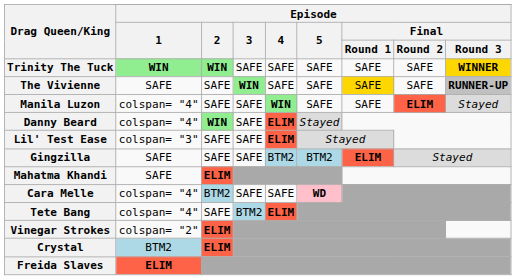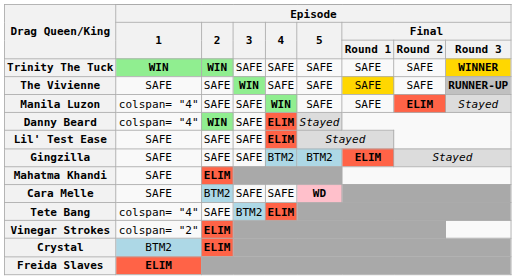(159, 139) colspan= "3" -> (159, 139) SAFE
(159, 194) colspan= "4" -> (159, 194) SAFE
